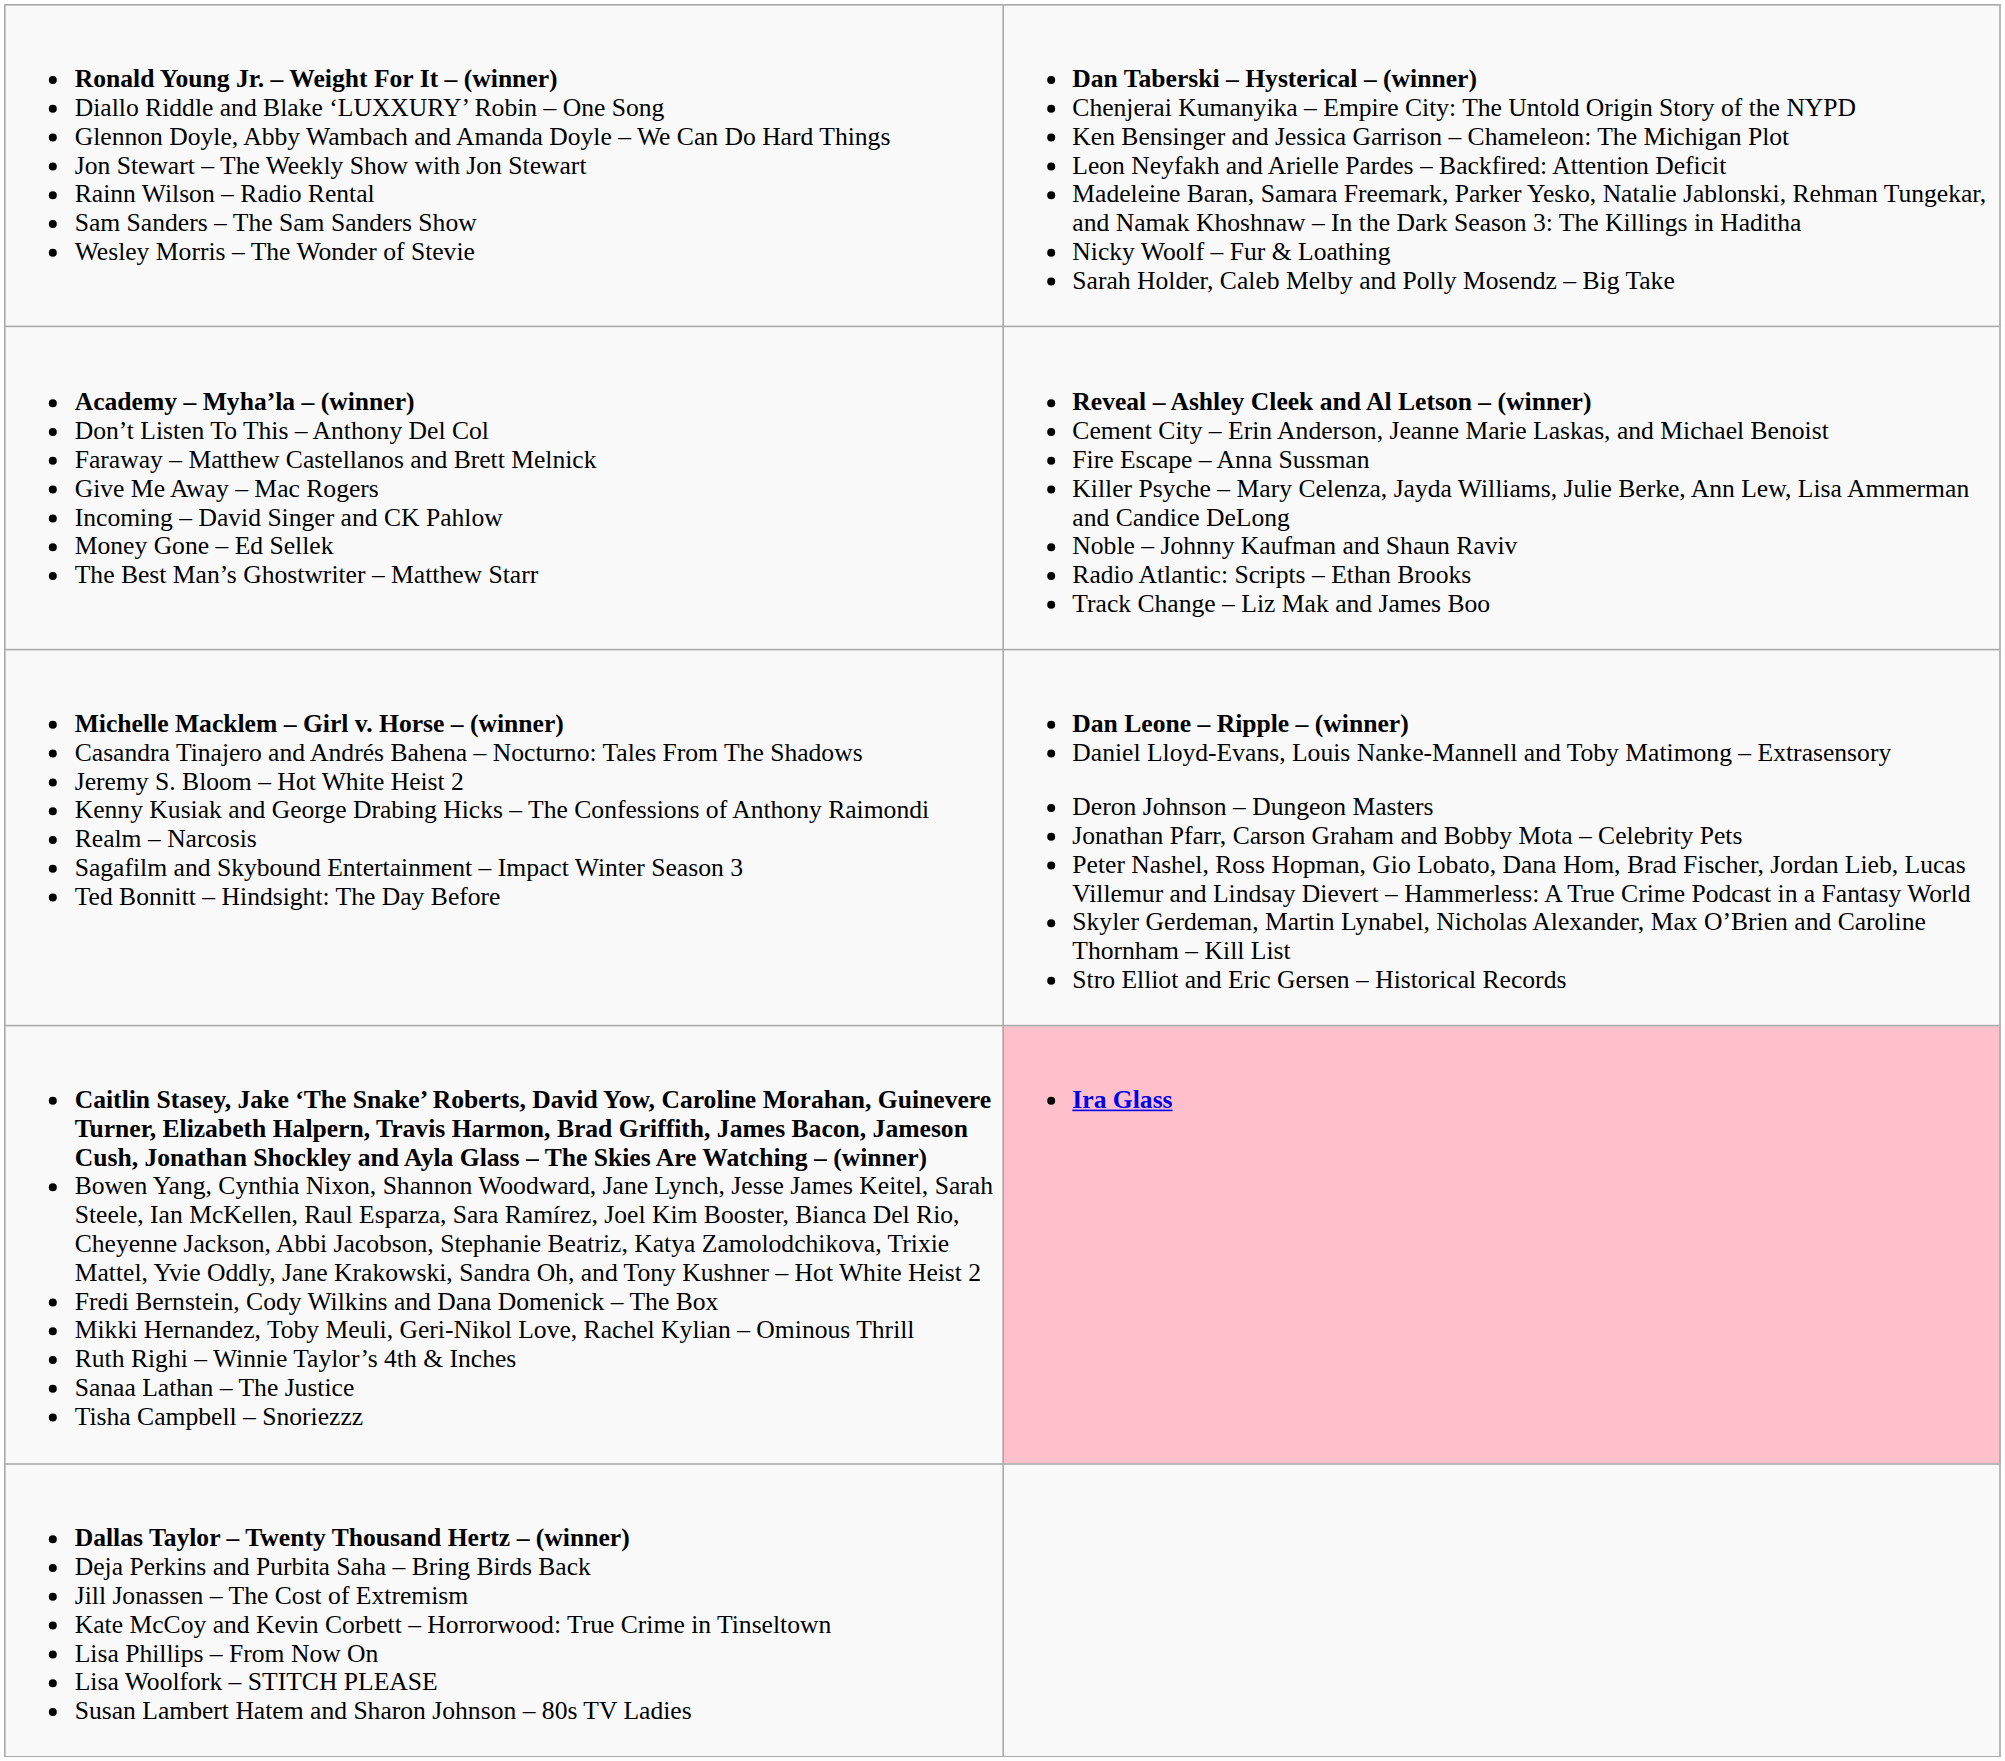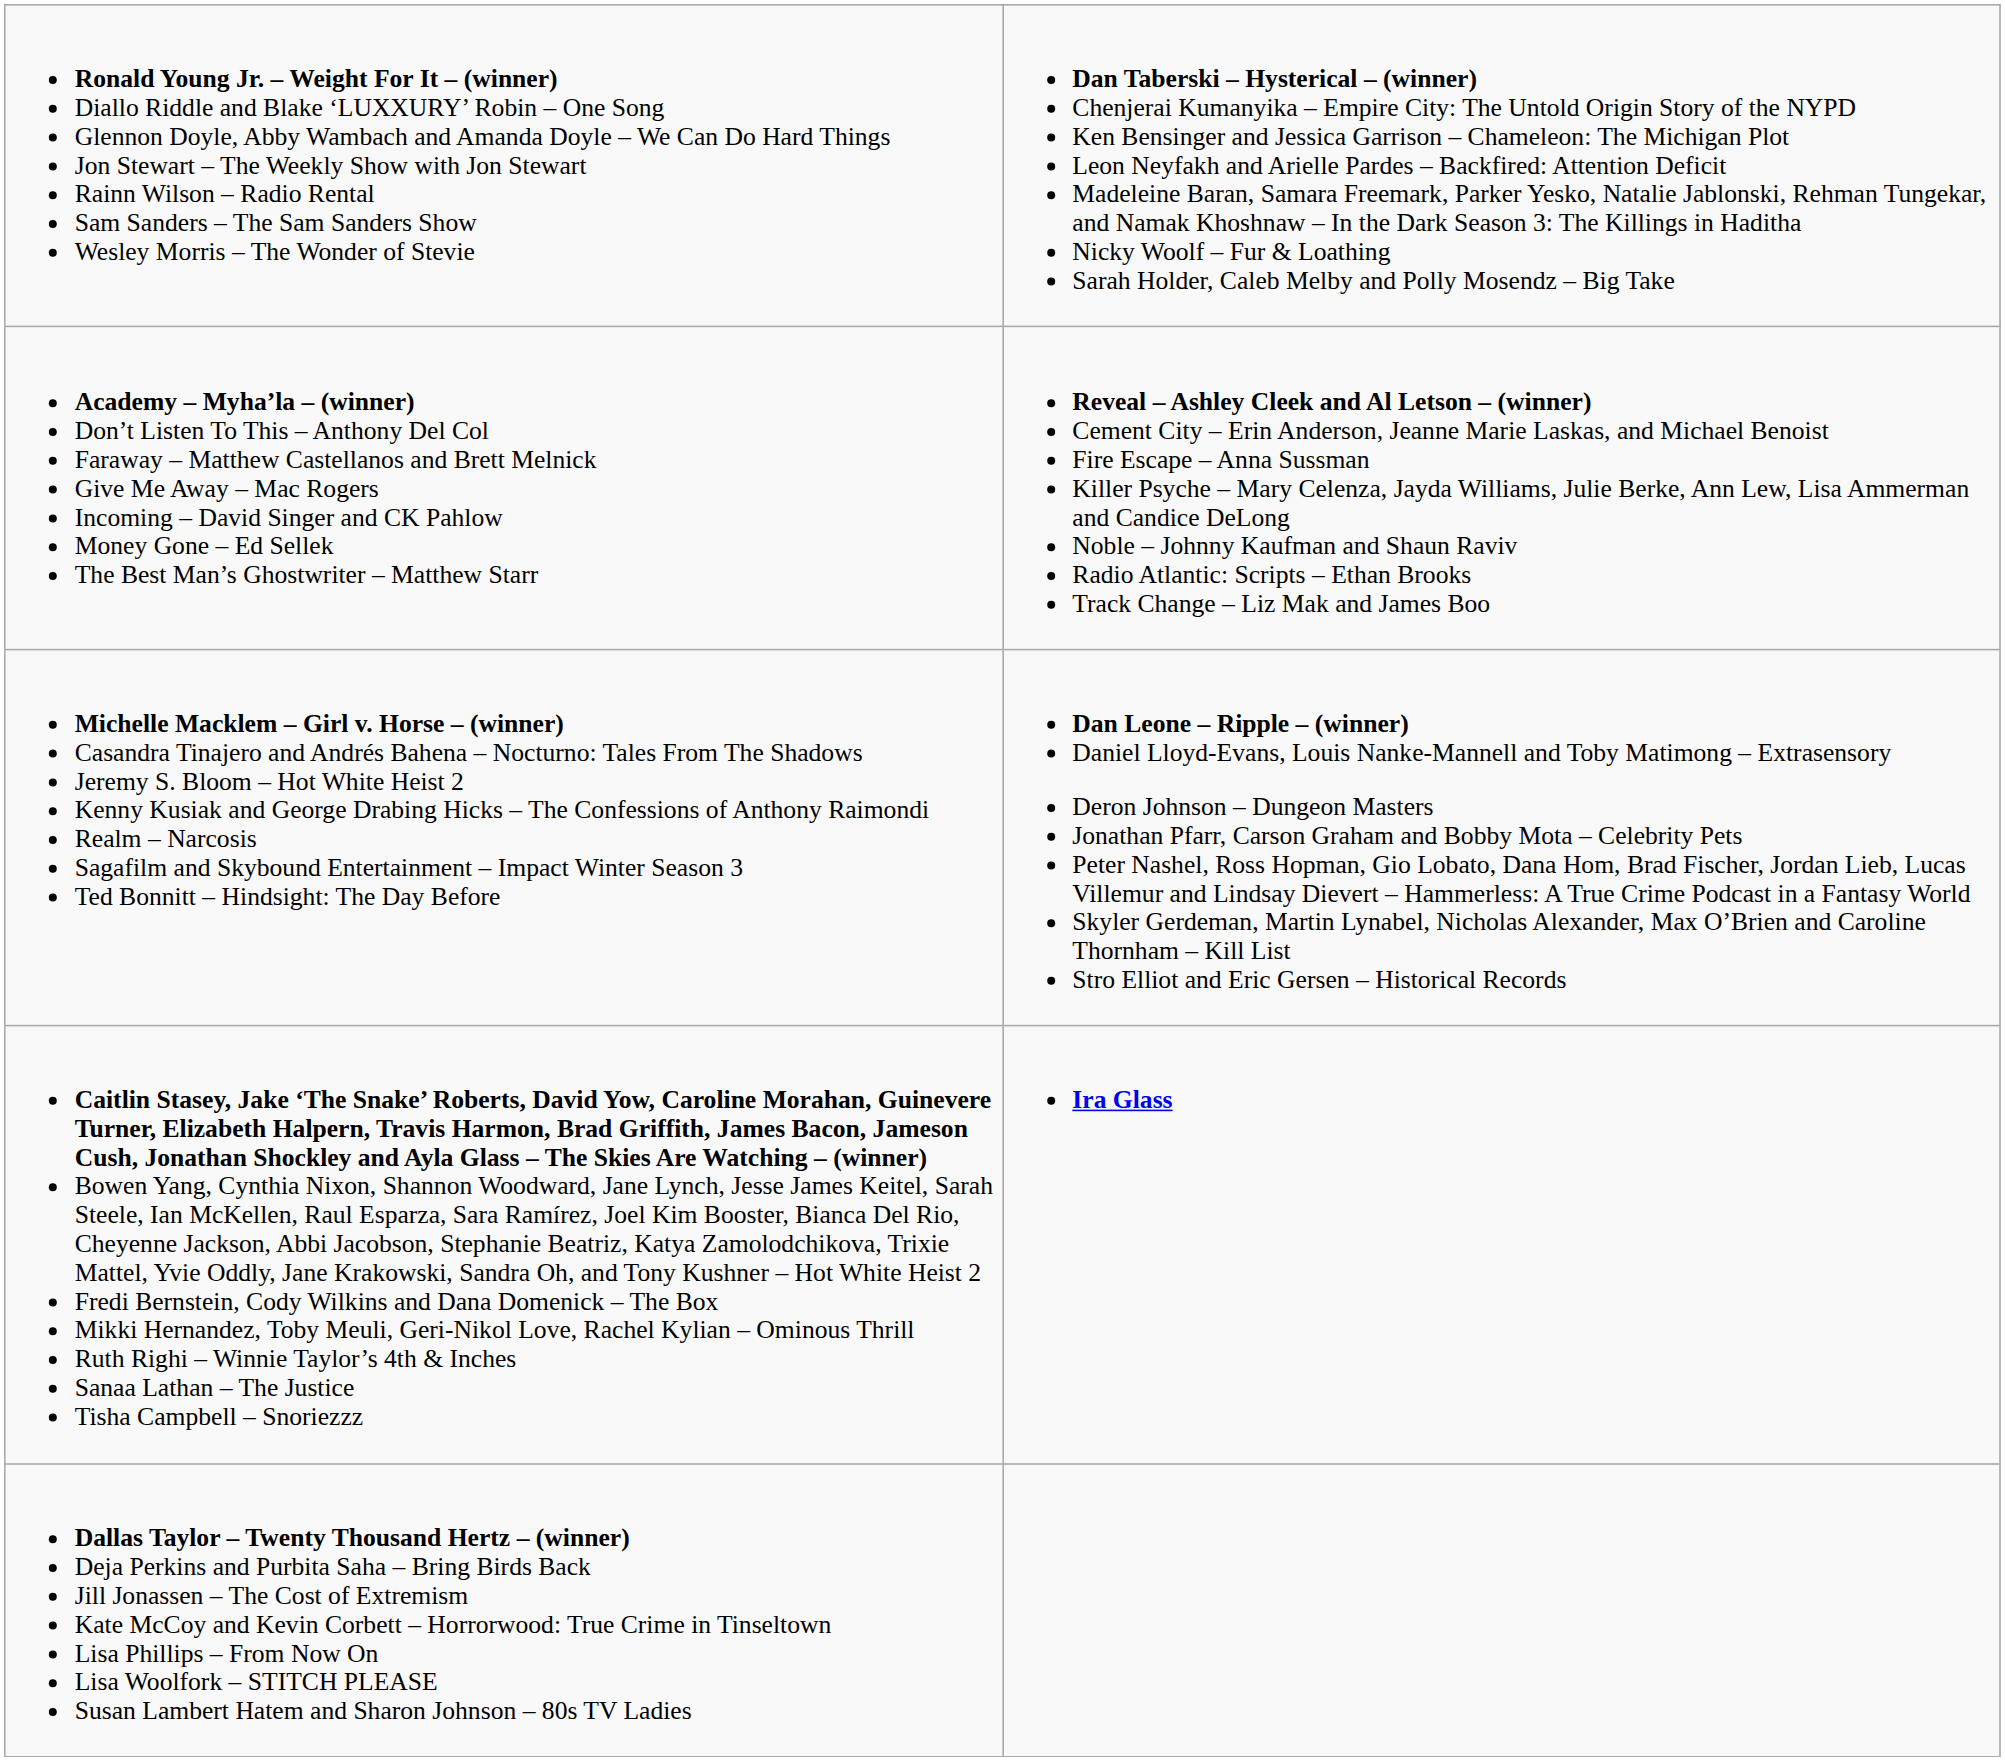(1501, 1100) pink background -> (1501, 1100) no background
